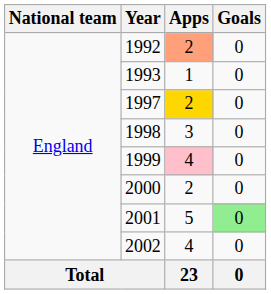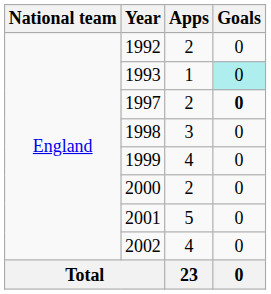(189, 47) lightsalmon background -> (189, 47) no background
(239, 75) no background -> (239, 75) paleturquoise background
(189, 103) gold background -> (189, 103) no background
(239, 103) normal -> (239, 103) bold
(189, 160) pink background -> (189, 160) no background
(239, 217) lightgreen background -> (239, 217) no background
